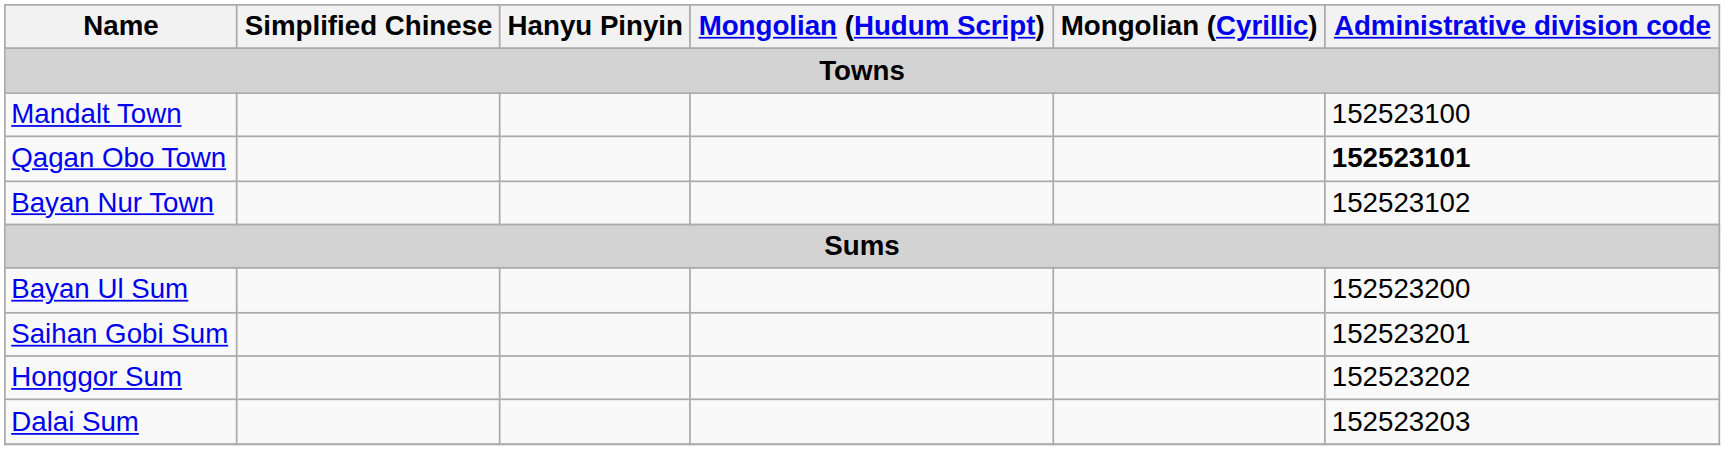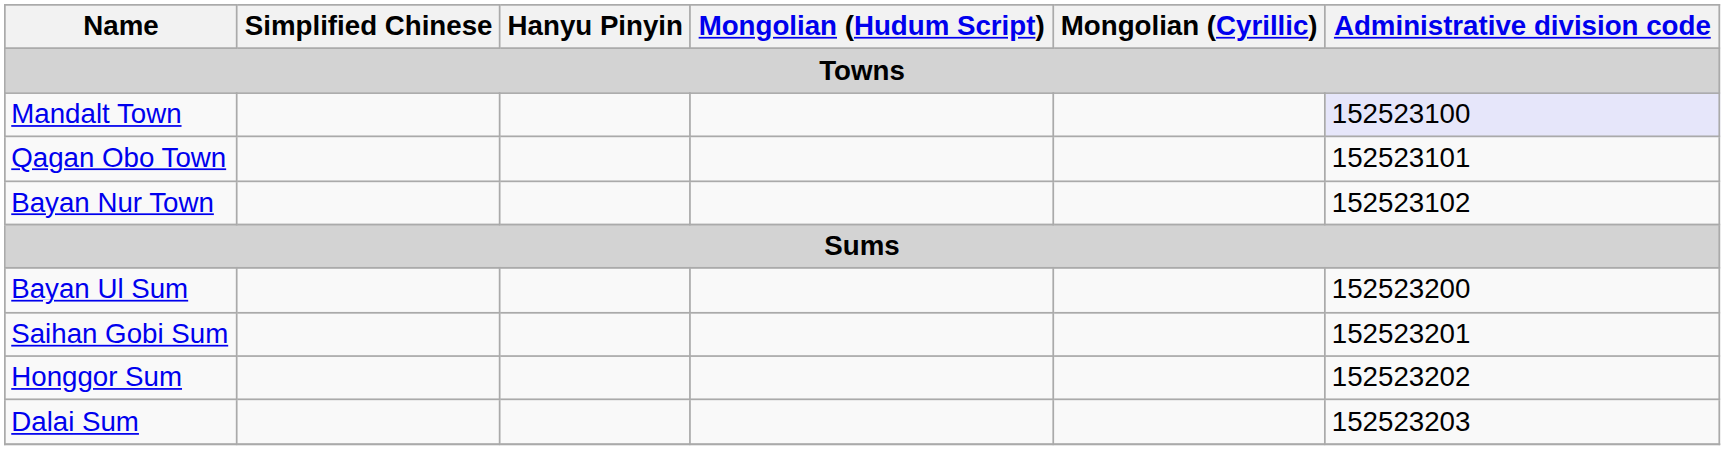(1401, 114) no background -> (1401, 114) lavender background
(1401, 158) bold -> (1401, 158) normal
